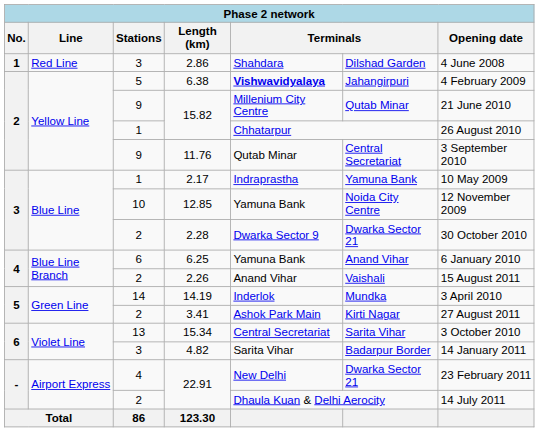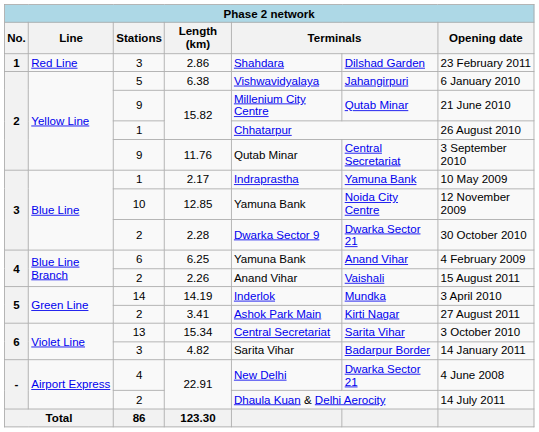(473, 63) 4 June 2008 -> (486, 63) 23 February 2011
(279, 81) bold -> (277, 81) normal
(483, 81) 4 February 2009 -> (480, 81) 6 January 2010
(481, 260) 6 January 2010 -> (483, 260) 4 February 2009
(486, 375) 23 February 2011 -> (472, 375) 4 June 2008
